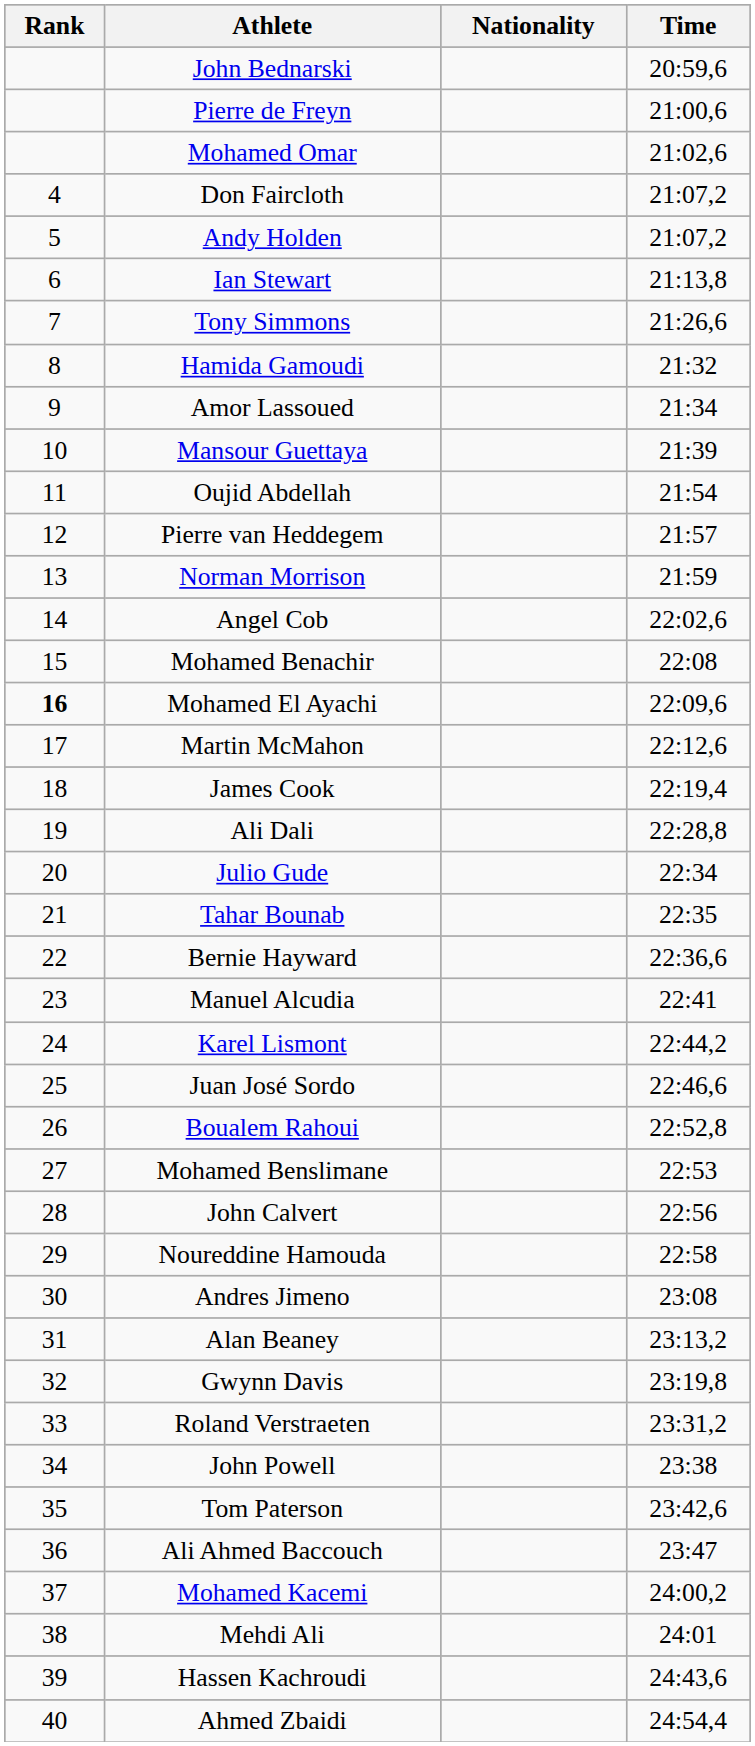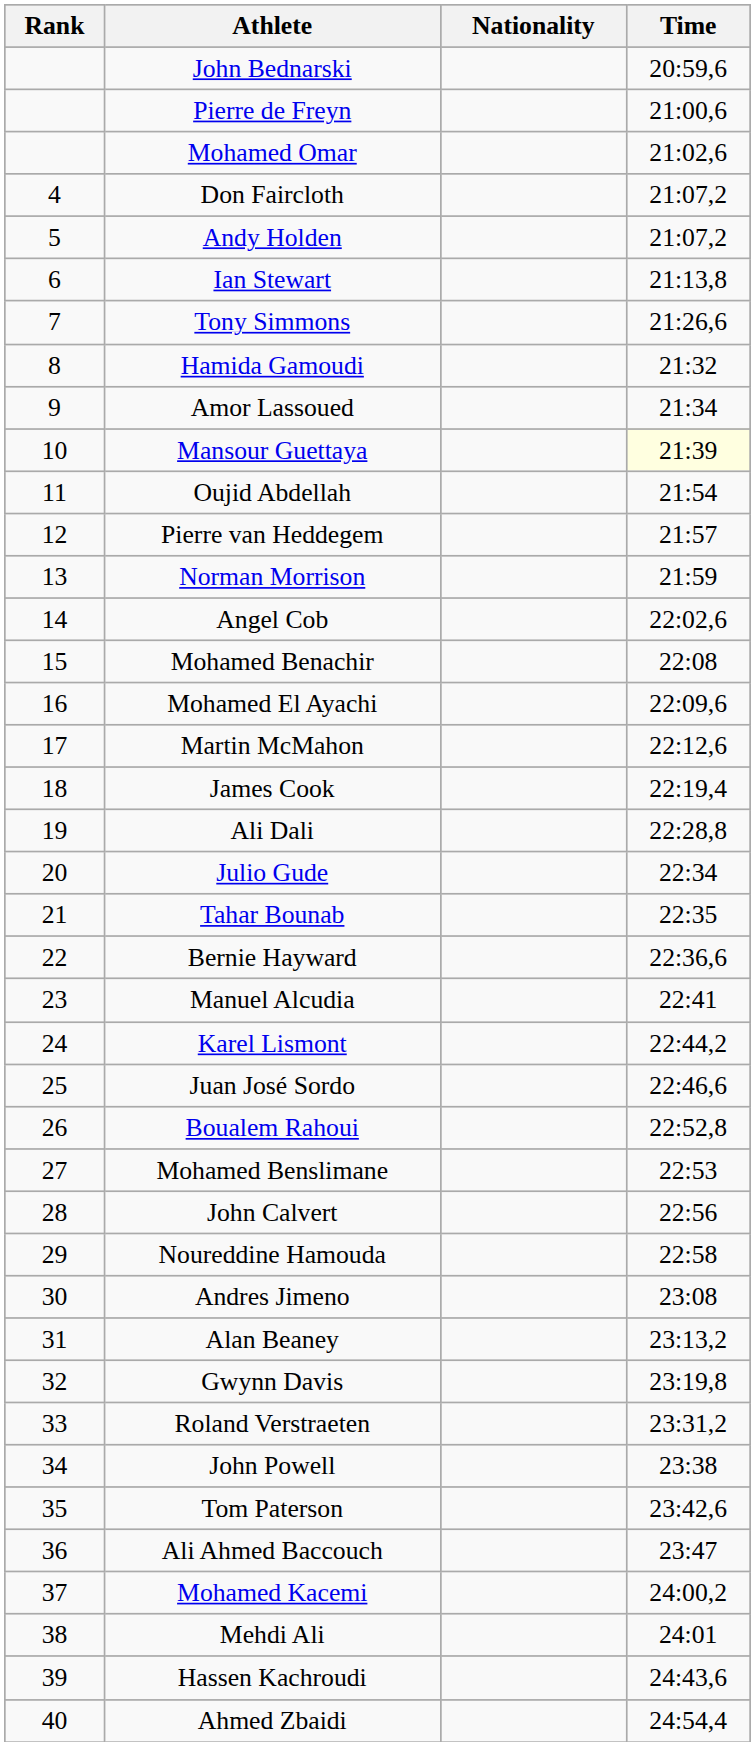(688, 449) no background -> (688, 449) lightyellow background
(54, 703) bold -> (54, 703) normal
